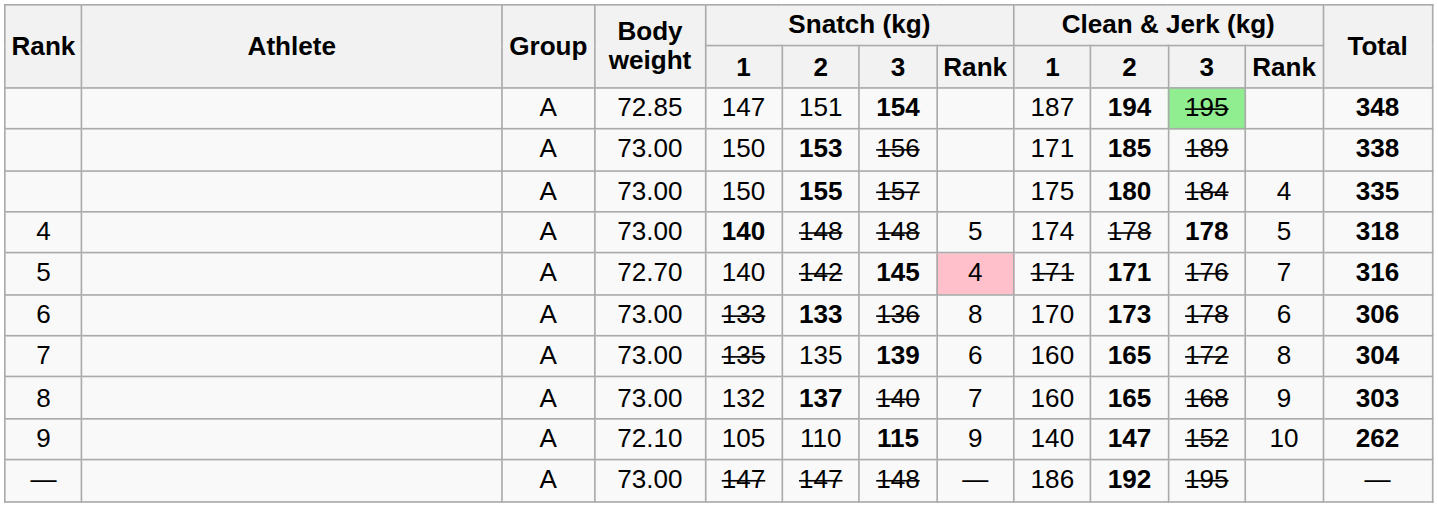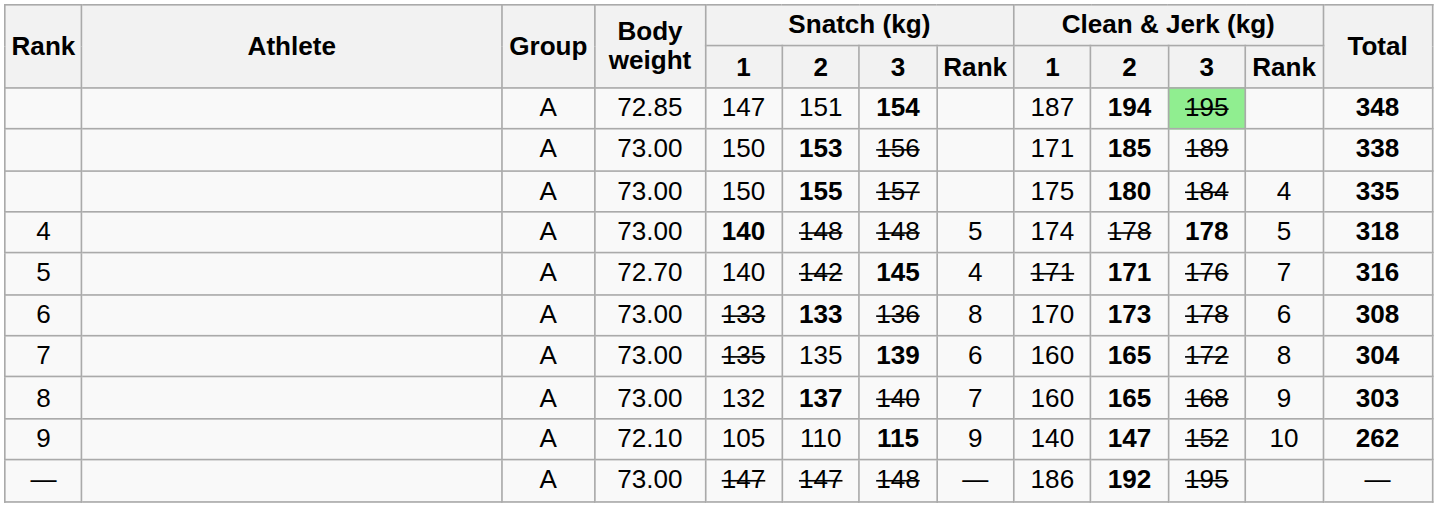(975, 273) pink background -> (975, 273) no background
(1378, 314) 306 -> (1378, 314) 308
